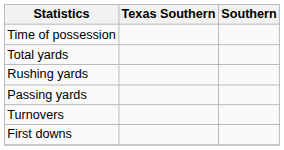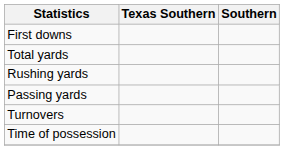rows swapped: (40, 134) <-> (62, 34)
